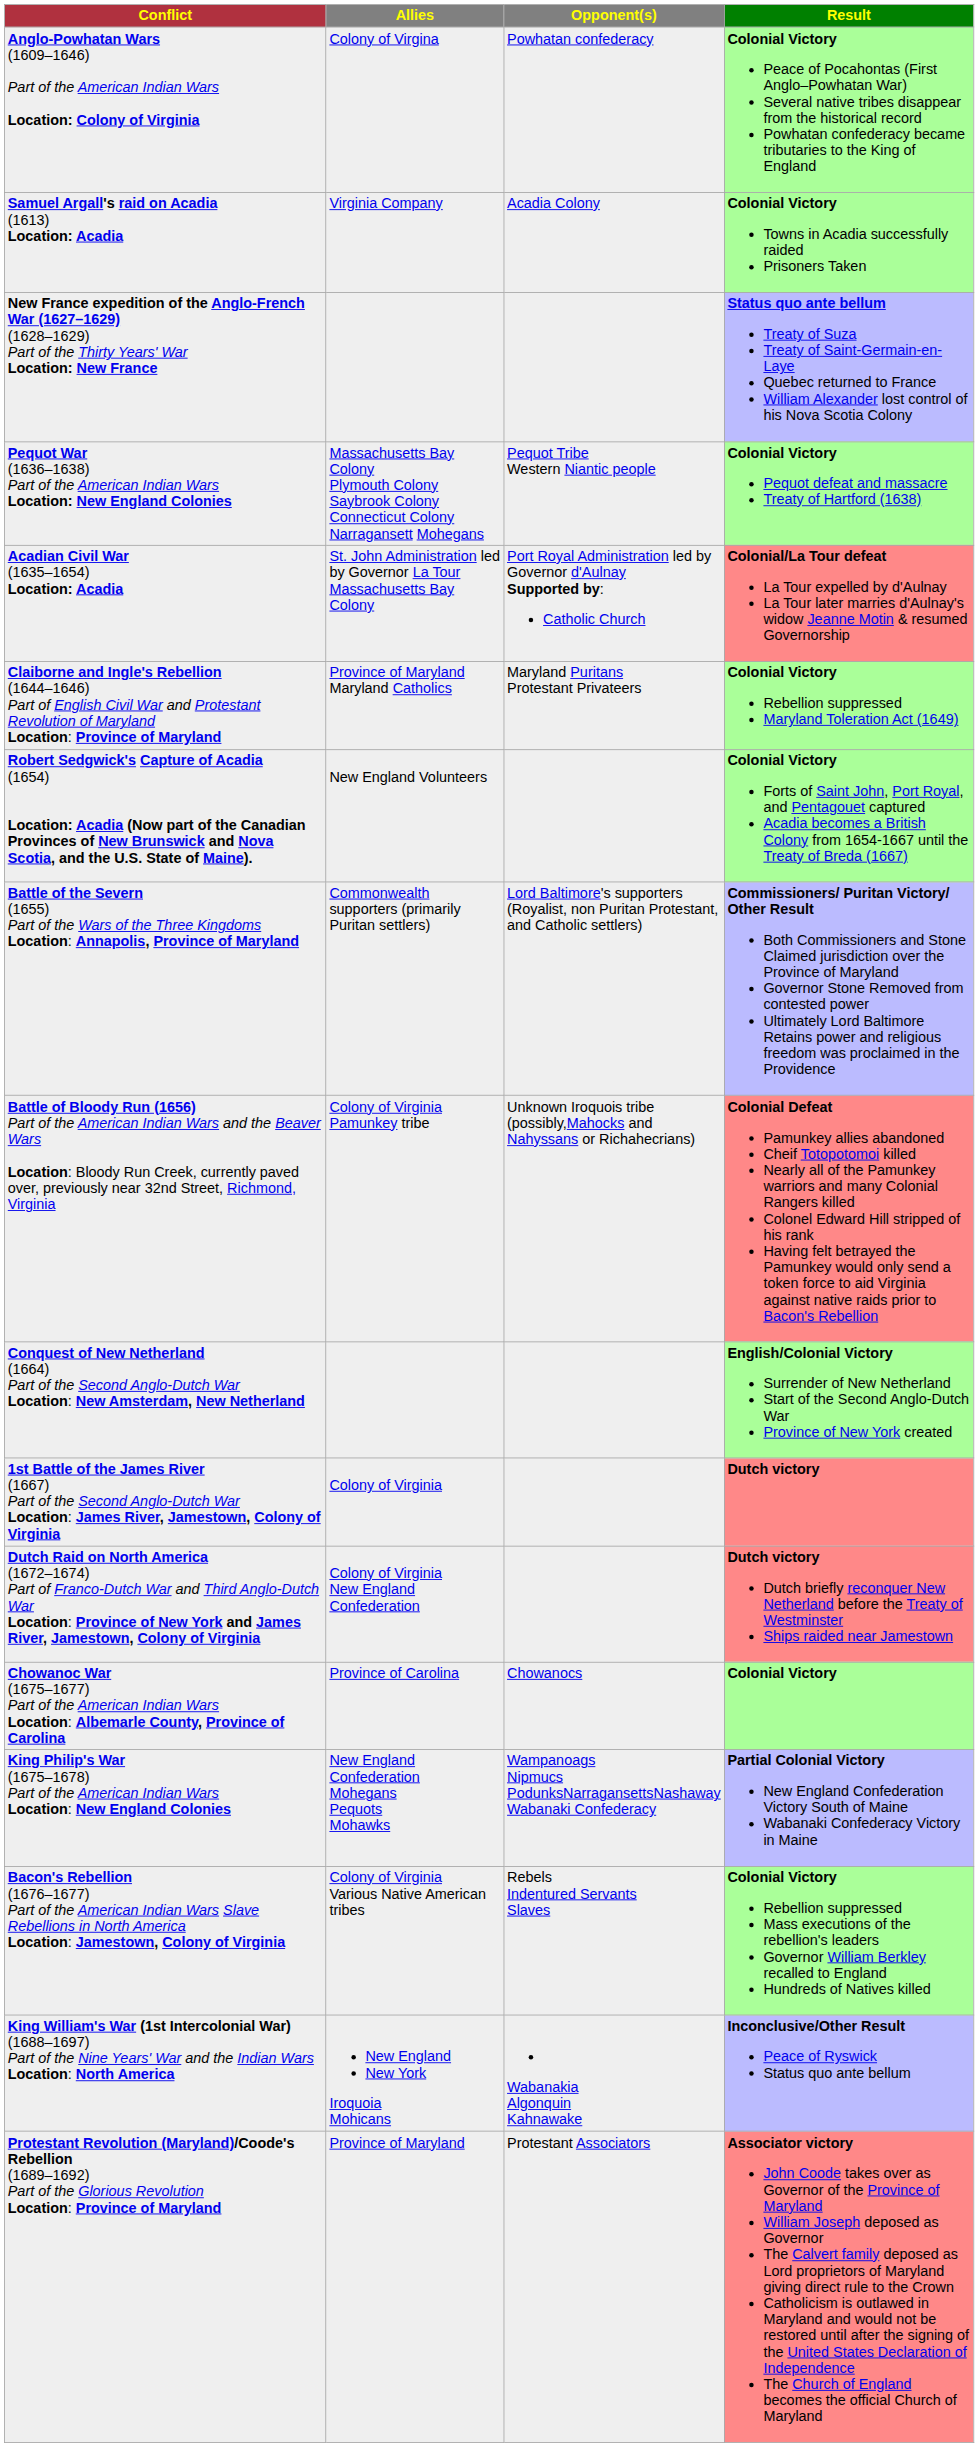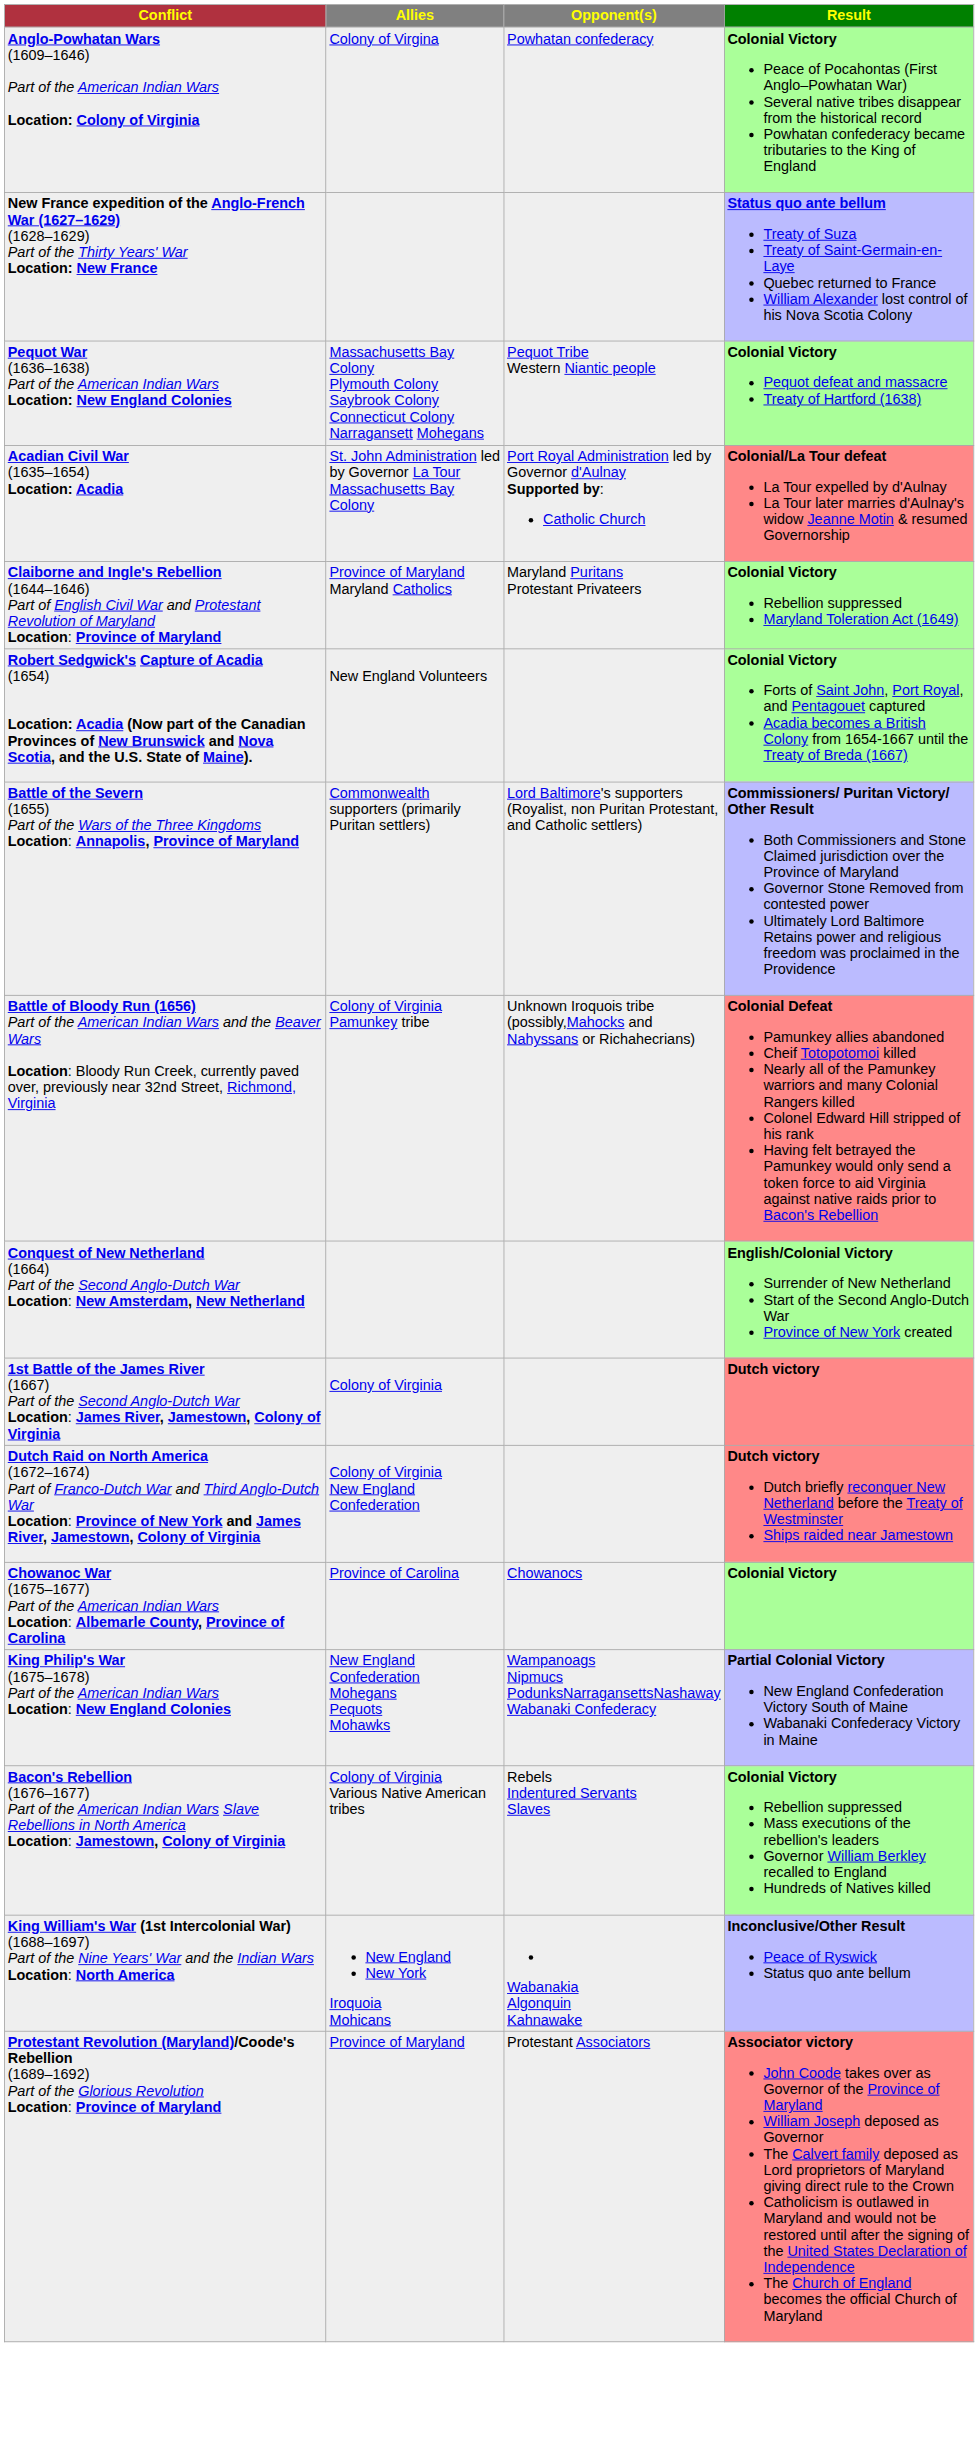- row: (113, 219)
